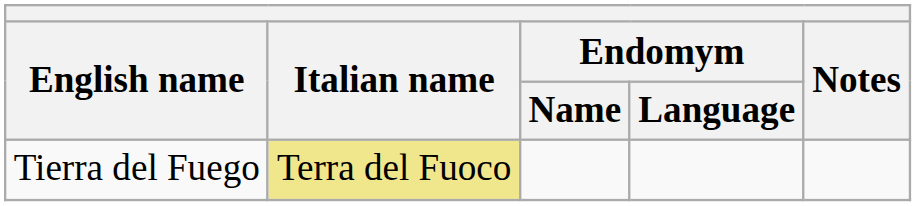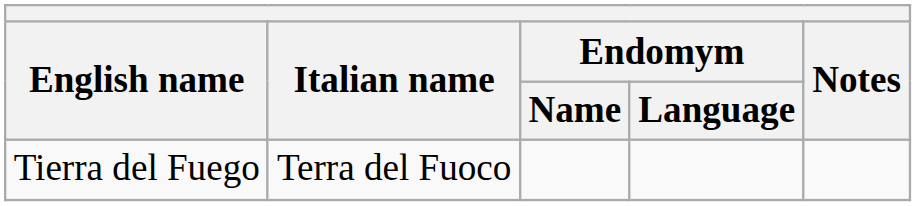(394, 168) khaki background -> (394, 168) no background
